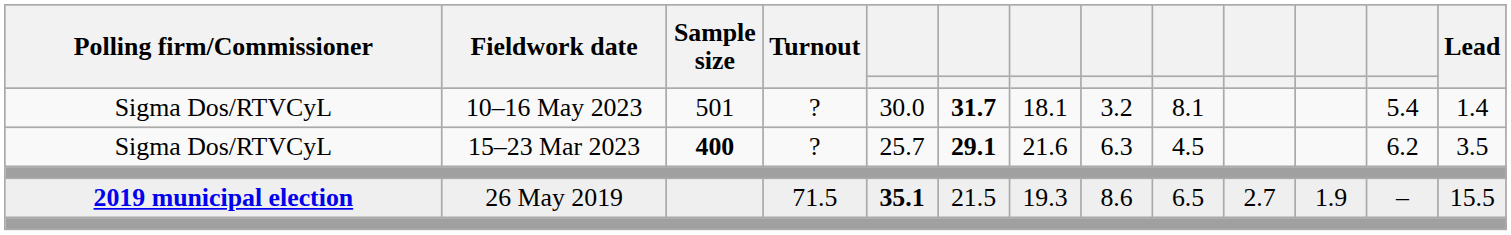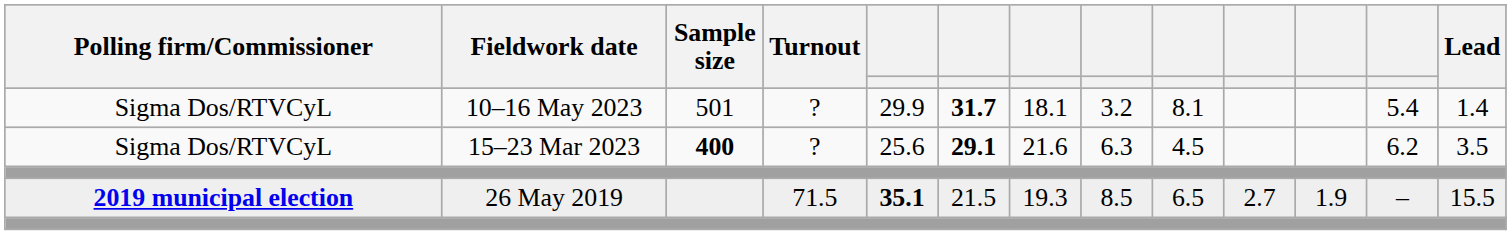(902, 107) 30.0 -> (902, 107) 29.9
(902, 146) 25.7 -> (902, 146) 25.6
(1117, 198) 8.6 -> (1117, 198) 8.5
